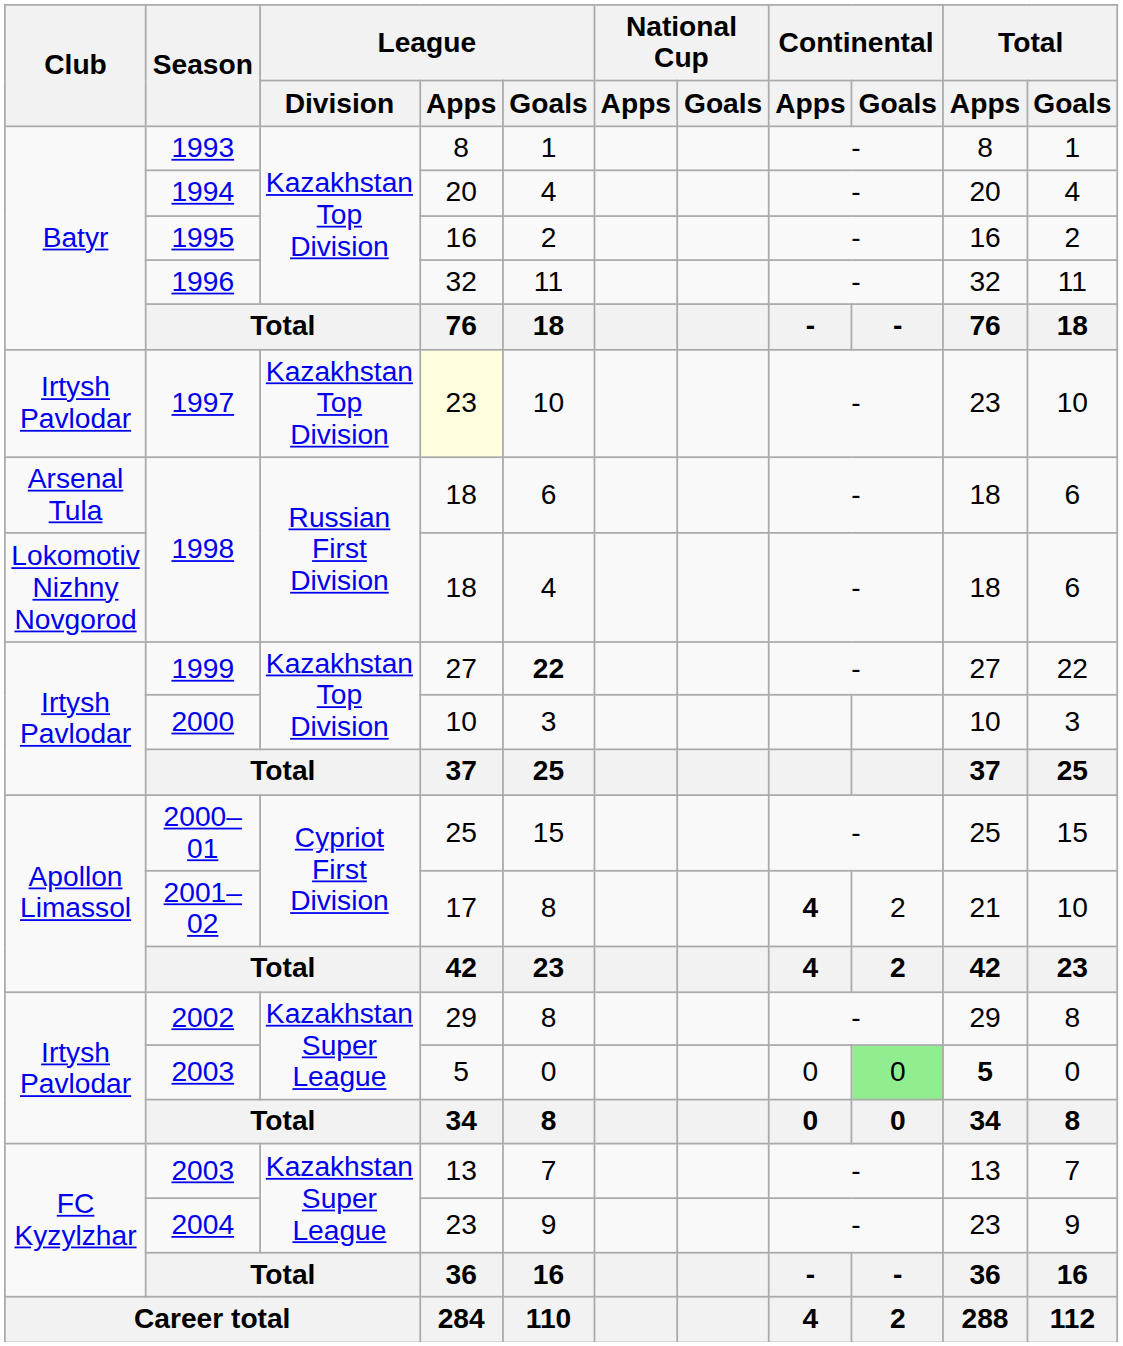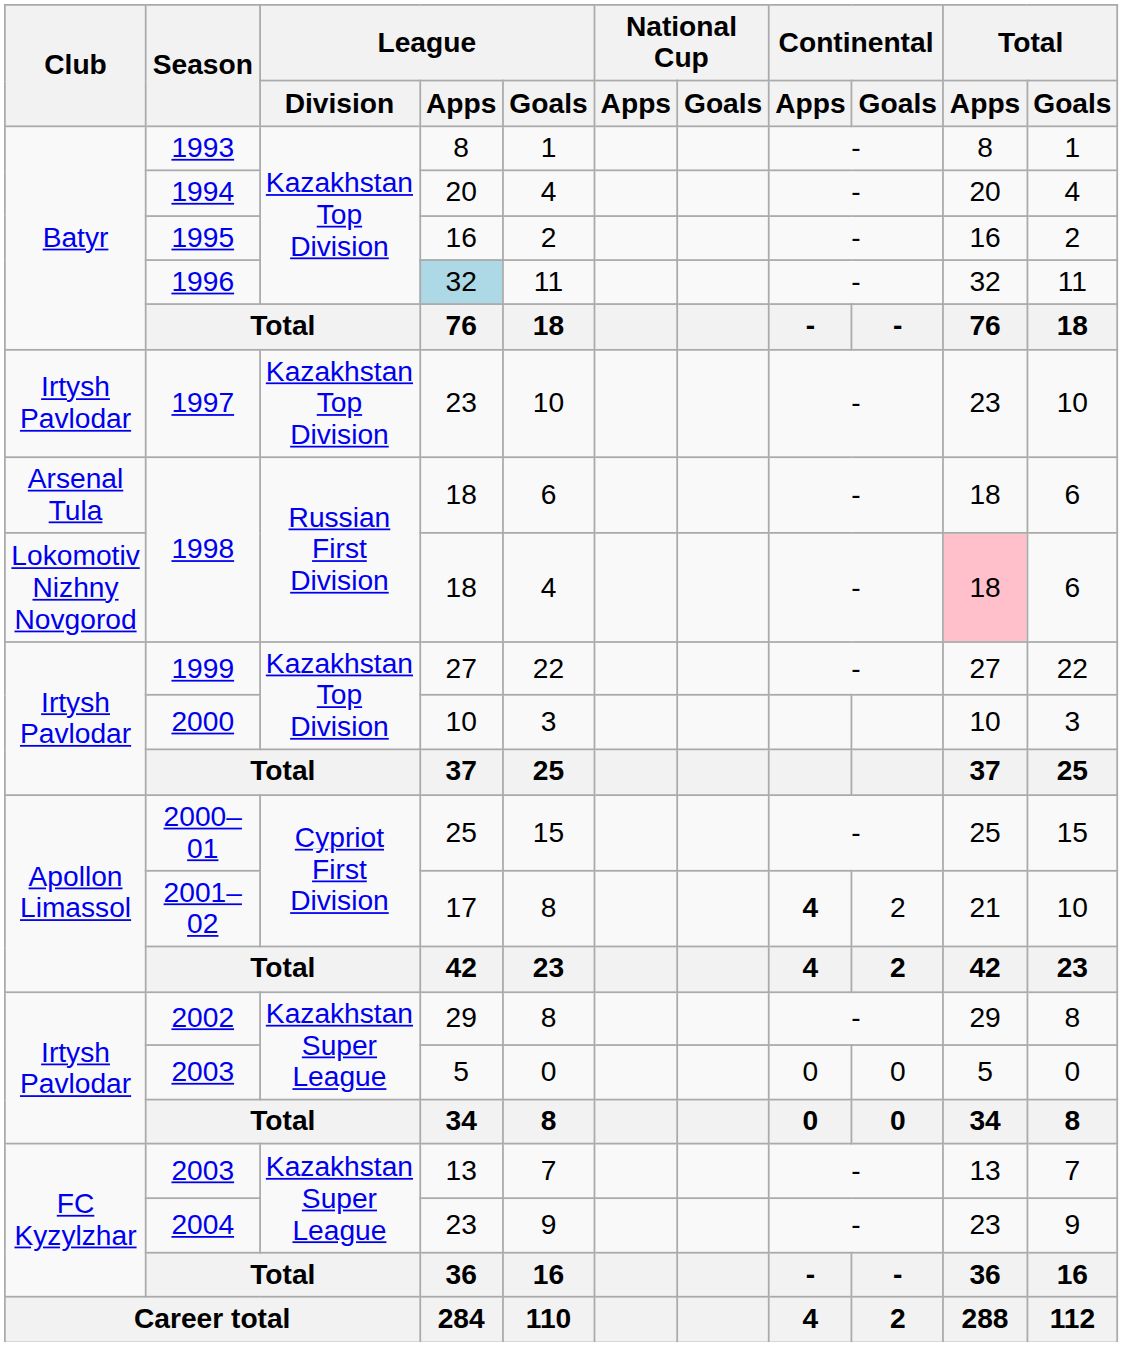(461, 281) no background -> (461, 281) lightblue background
(461, 402) lightyellow background -> (461, 402) no background
(985, 587) no background -> (985, 587) pink background
(548, 668) bold -> (548, 668) normal
(898, 1072) lightgreen background -> (898, 1072) no background
(985, 1072) bold -> (985, 1072) normal
